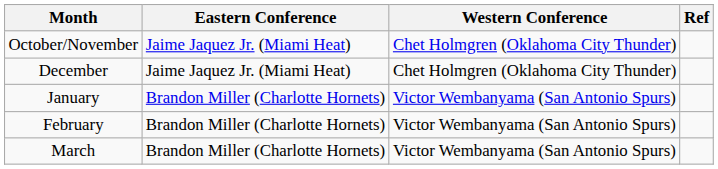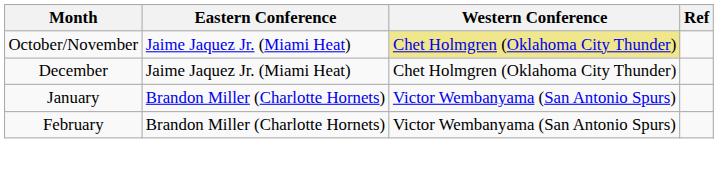(535, 44) no background -> (535, 44) khaki background
- row: (73, 151)
